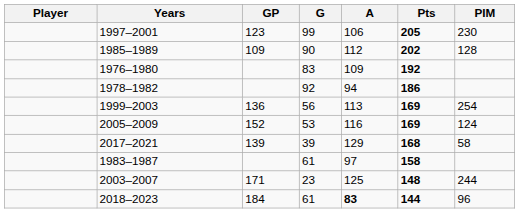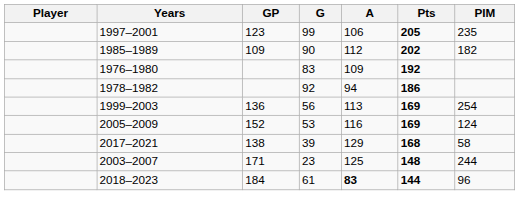(467, 32) 230 -> (467, 32) 235
(467, 50) 128 -> (467, 50) 182
(255, 143) 139 -> (255, 143) 138
- row: (129, 161)
